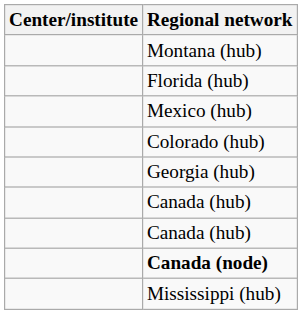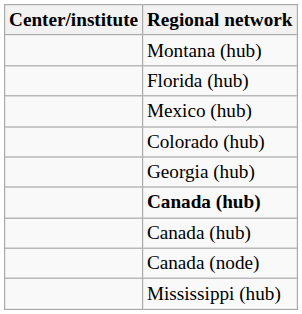(199, 202) normal -> (204, 202) bold
(207, 263) bold -> (203, 263) normal
